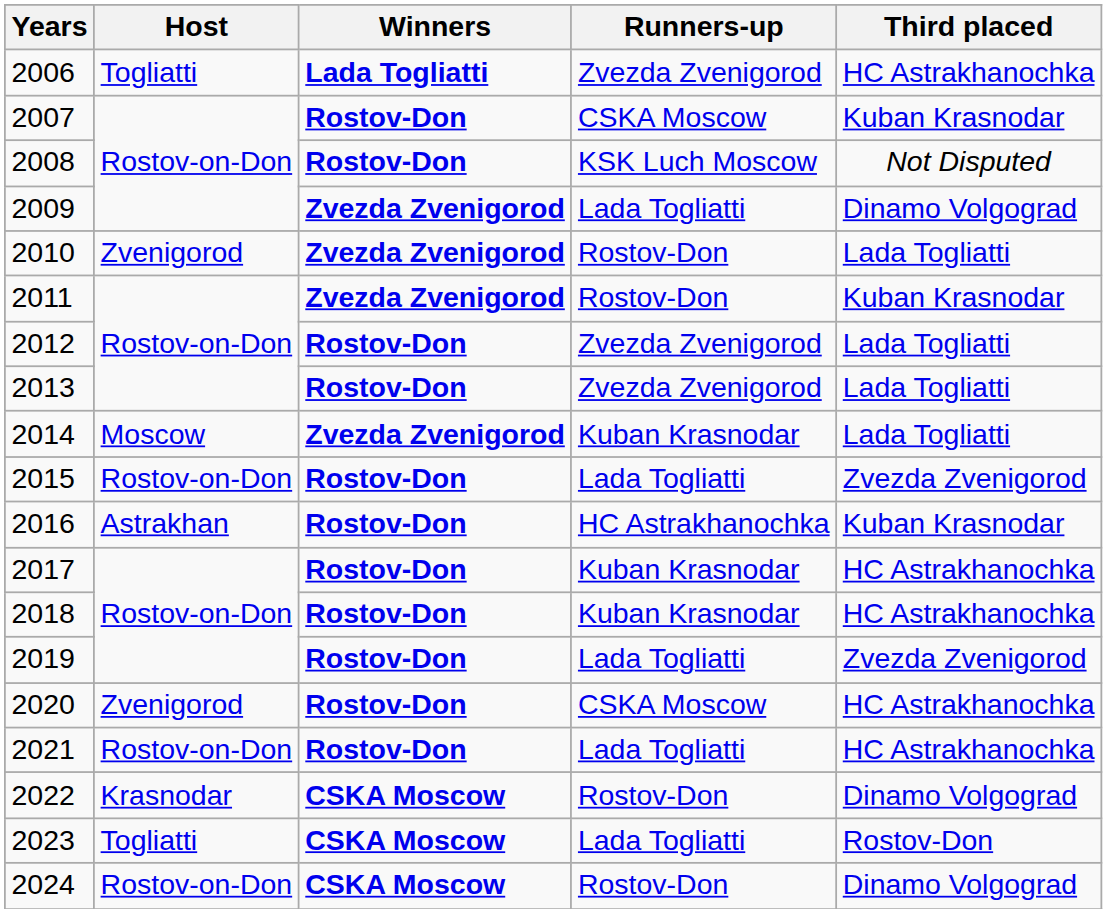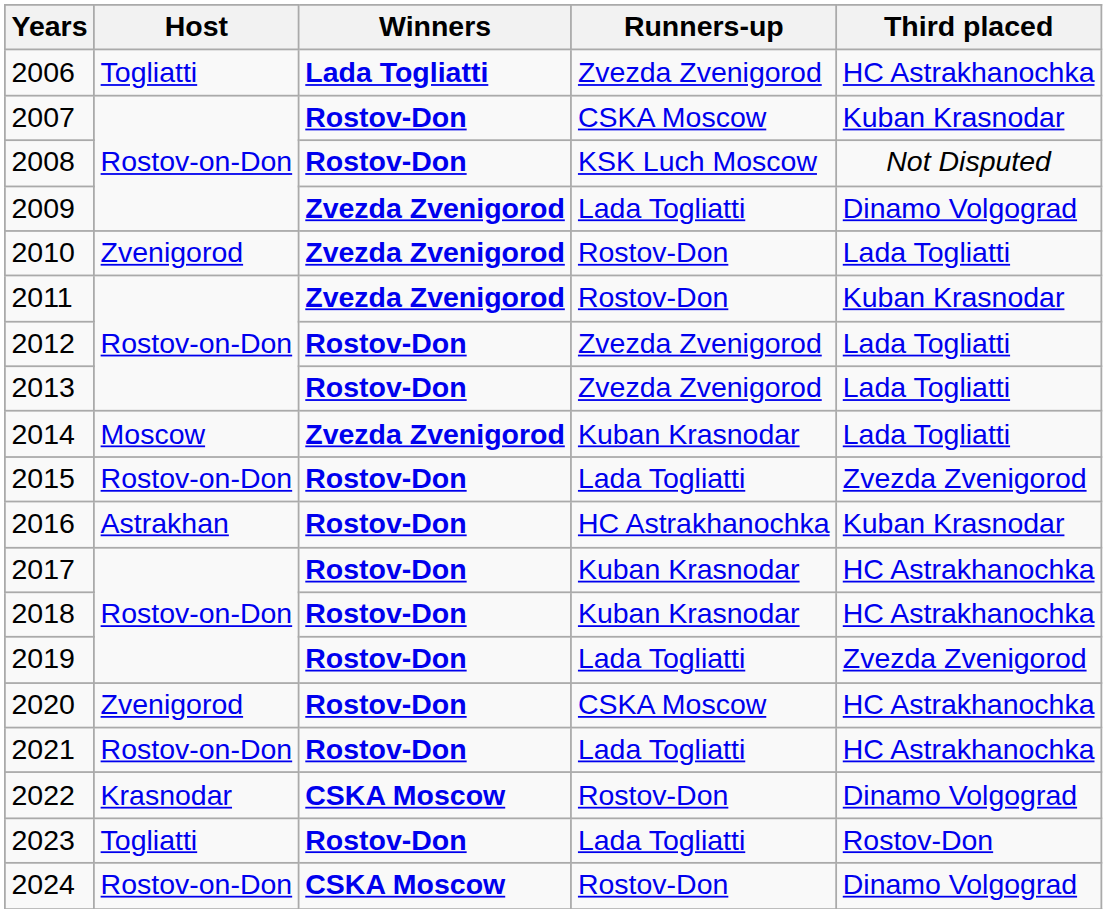(405, 840) CSKA Moscow -> (386, 840) Rostov-Don
